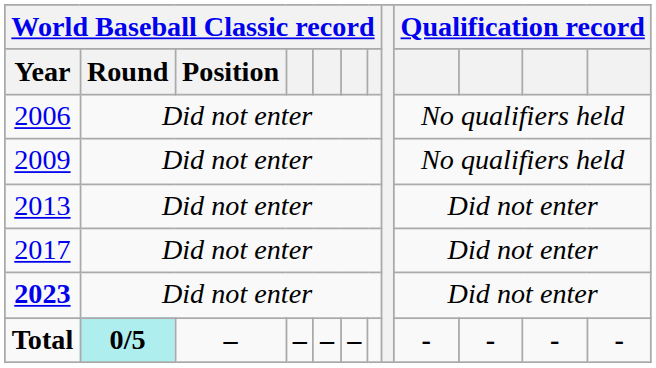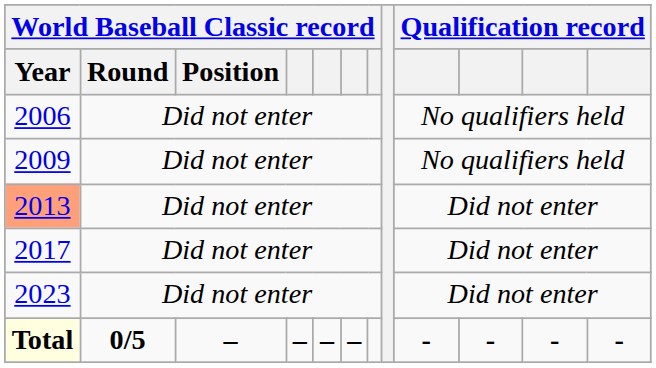(42, 205) no background -> (42, 205) lightsalmon background
(42, 294) bold -> (42, 294) normal
(42, 339) no background -> (42, 339) lightyellow background
(128, 339) paleturquoise background -> (128, 339) no background
